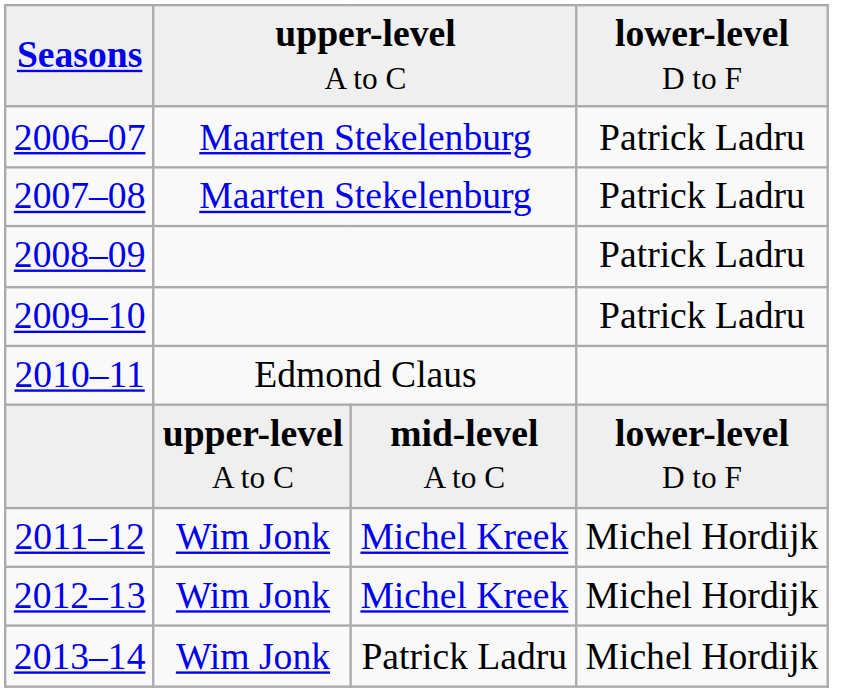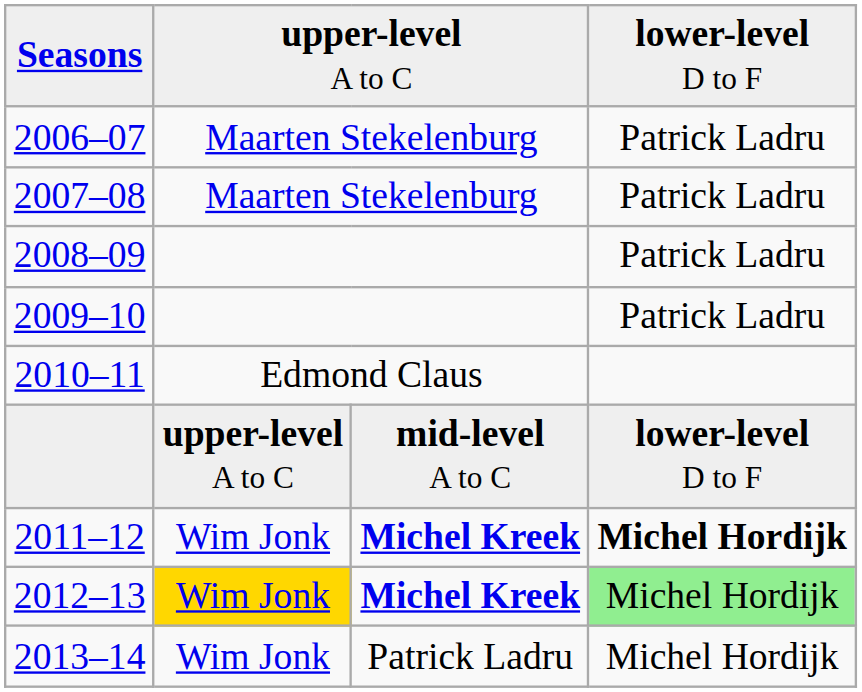(464, 536) normal -> (470, 536) bold
(702, 536) normal -> (722, 536) bold
(253, 595) no background -> (253, 595) gold background
(464, 595) normal -> (470, 595) bold
(702, 595) no background -> (722, 595) lightgreen background
